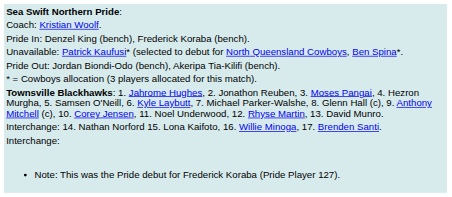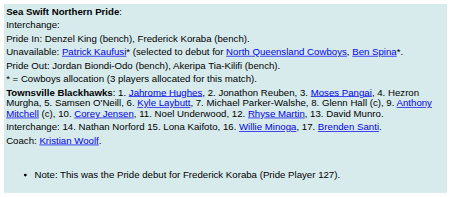(54, 25) Coach: Kristian Woolf. -> (33, 25) Interchange:
(33, 141) Interchange: -> (54, 141) Coach: Kristian Woolf.
